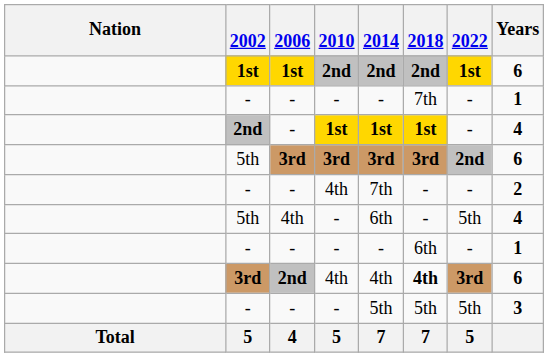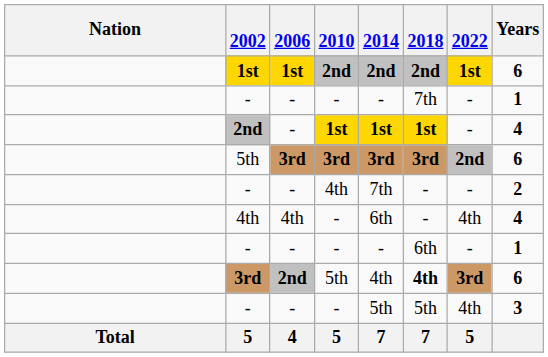(248, 219) 5th -> (248, 219) 4th
(470, 219) 5th -> (470, 219) 4th
(337, 278) 4th -> (337, 278) 5th
(470, 308) 5th -> (470, 308) 4th
